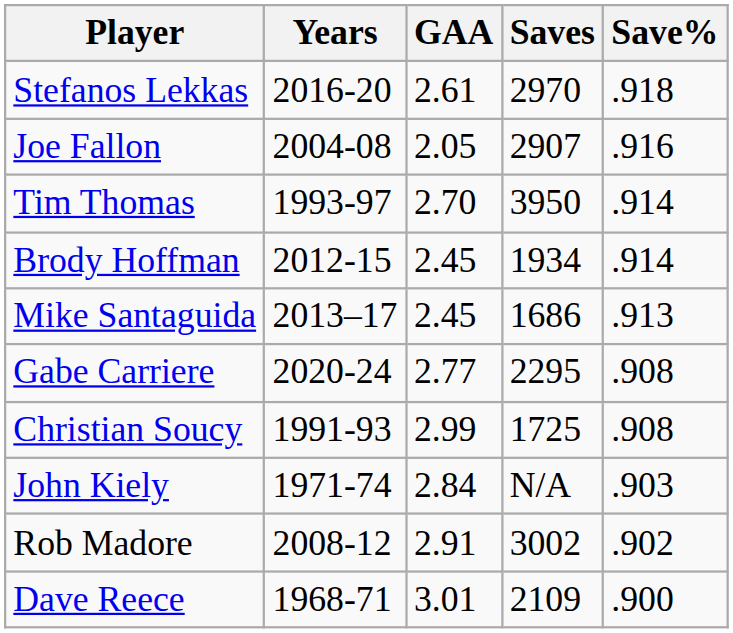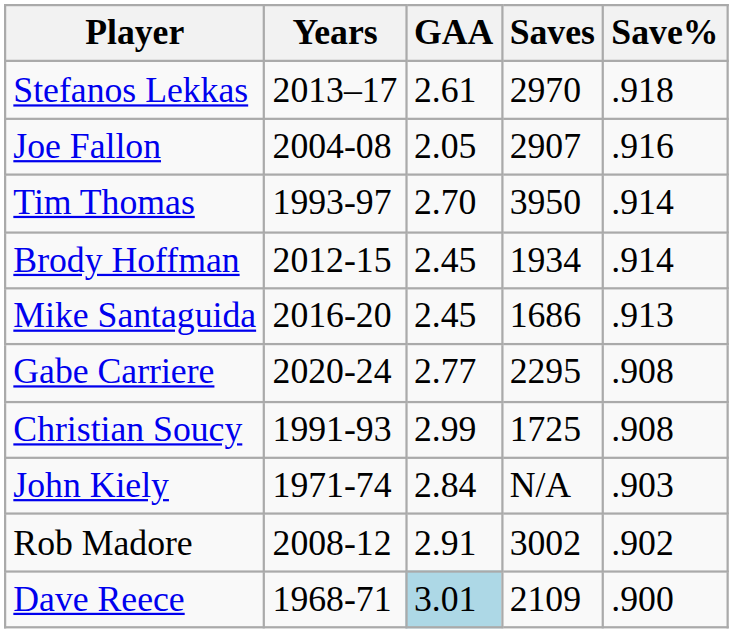(332, 89) 2016-20 -> (335, 89) 2013–17
(335, 315) 2013–17 -> (332, 315) 2016-20
(445, 598) no background -> (445, 598) lightblue background
